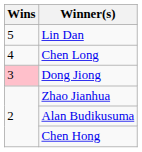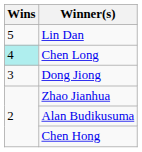(11, 55) no background -> (11, 55) paleturquoise background
(11, 75) pink background -> (11, 75) no background
